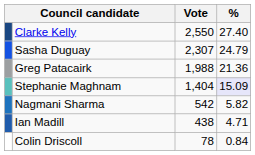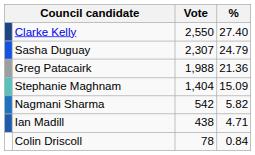(234, 86) lavender background -> (234, 86) no background
